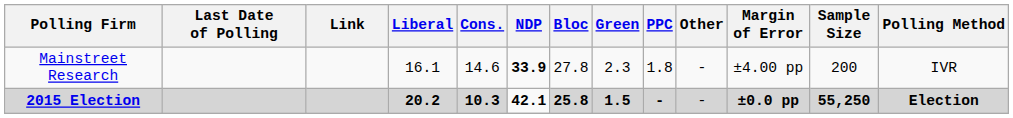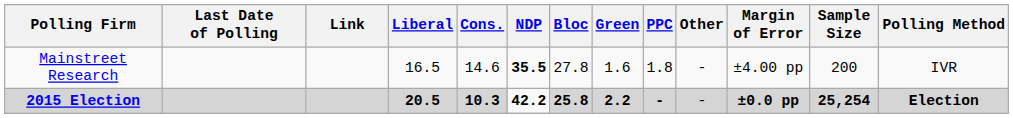(423, 67) 16.1 -> (423, 67) 16.5
(529, 67) 33.9 -> (529, 67) 35.5
(617, 67) 2.3 -> (617, 67) 1.6
(423, 101) 20.2 -> (423, 101) 20.5
(529, 101) 42.1 -> (529, 101) 42.2
(617, 101) 1.5 -> (617, 101) 2.2
(844, 101) 55,250 -> (844, 101) 25,254
